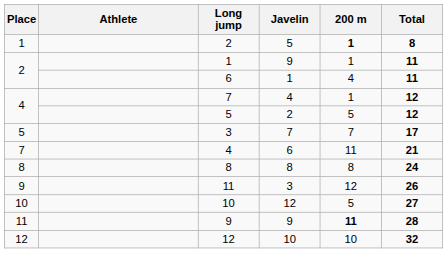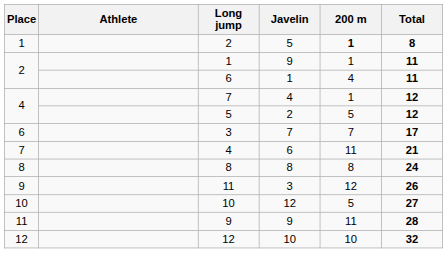(22, 132) 5 -> (22, 132) 6
(351, 221) bold -> (351, 221) normal
